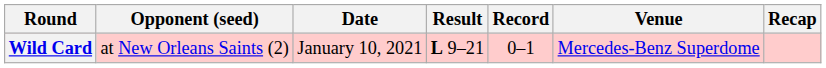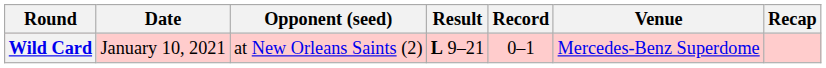columns swapped: (360, 18) <-> (195, 18)
